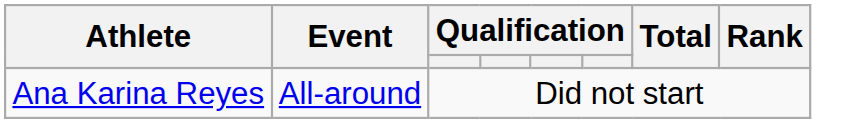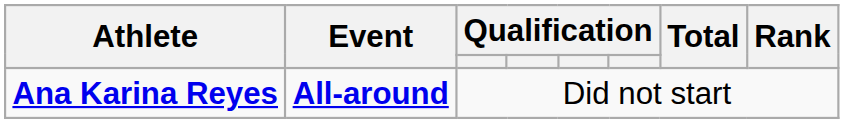(138, 94) normal -> (145, 94) bold
(350, 94) normal -> (371, 94) bold
